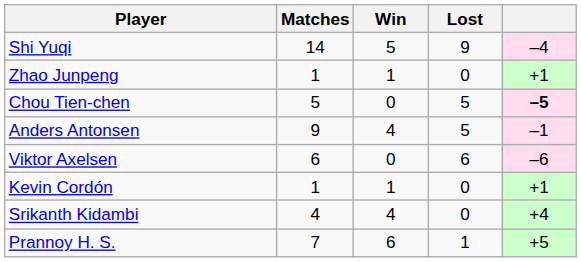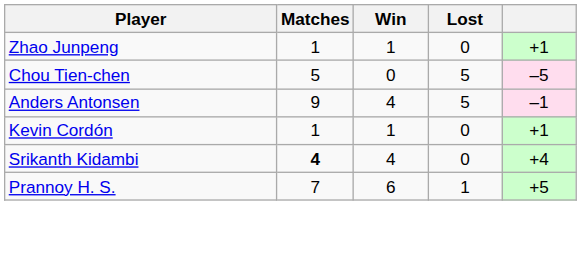- row: (40, 47)
(539, 103) bold -> (539, 75) normal
- row: (63, 158)
(315, 214) normal -> (315, 158) bold
